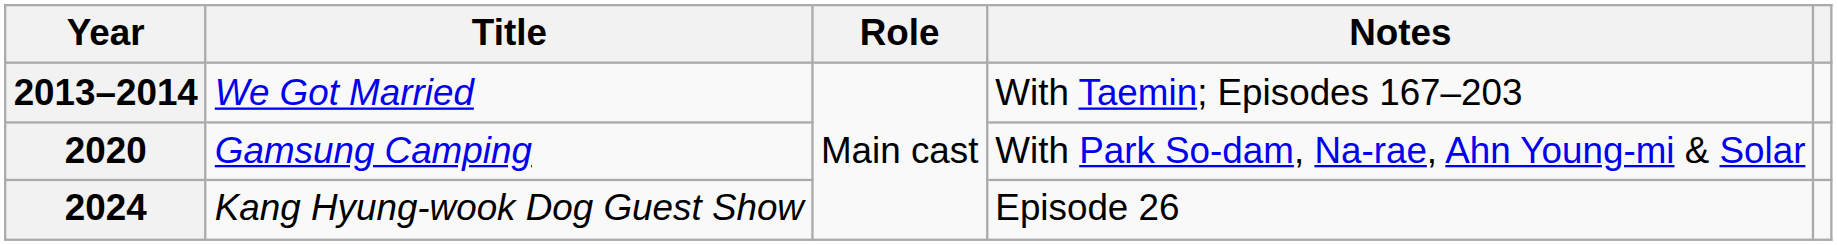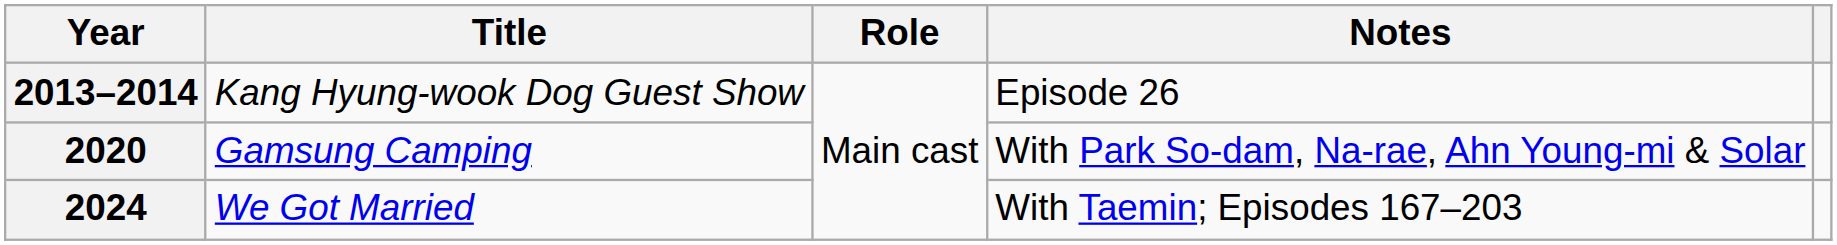(344, 92) We Got Married -> (509, 92) Kang Hyung-wook Dog Guest Show
(1259, 92) With Taemin; Episodes 167–203 -> (1087, 92) Episode 26
(509, 208) Kang Hyung-wook Dog Guest Show -> (344, 208) We Got Married
(1087, 208) Episode 26 -> (1259, 208) With Taemin; Episodes 167–203
